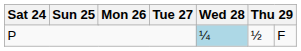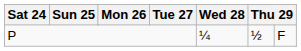(205, 35) lightblue background -> (205, 35) no background
